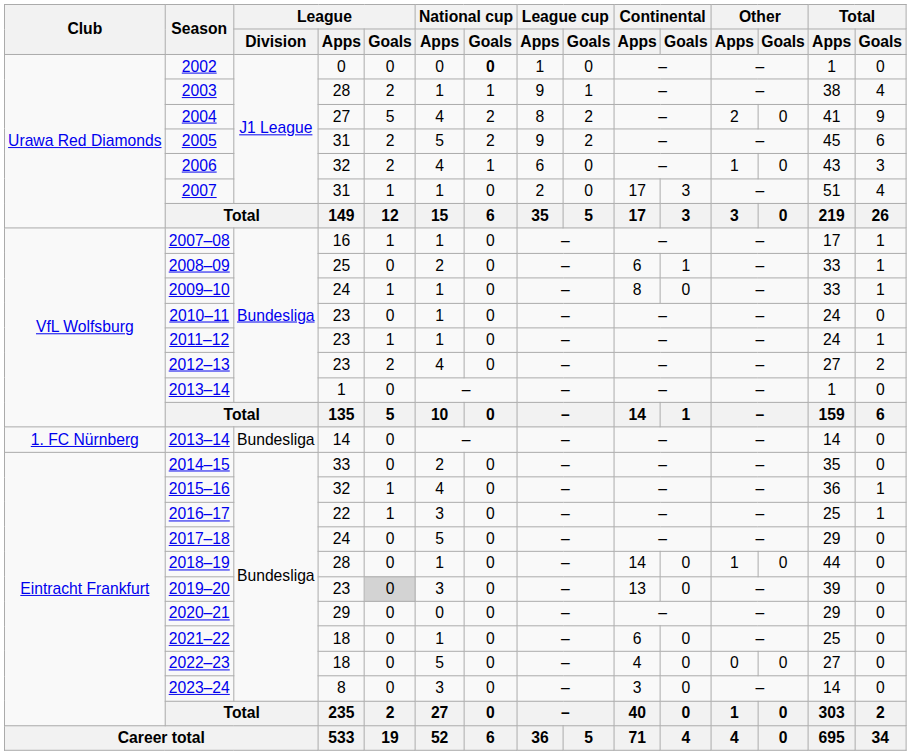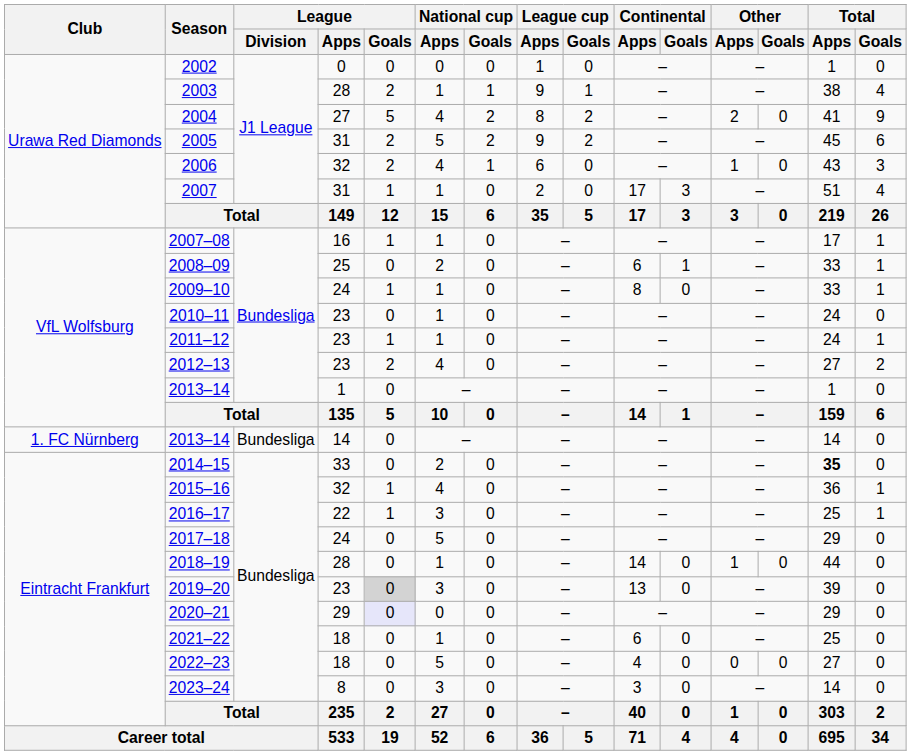(490, 66) bold -> (490, 66) normal
(832, 464) normal -> (832, 464) bold
(390, 613) no background -> (390, 613) lavender background
